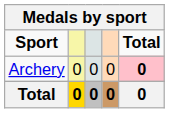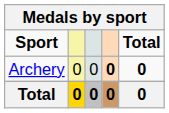(111, 69) normal -> (111, 69) bold
(142, 69) pink background -> (142, 69) no background
